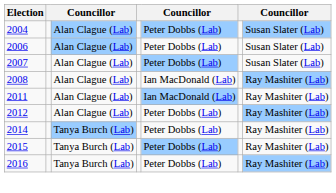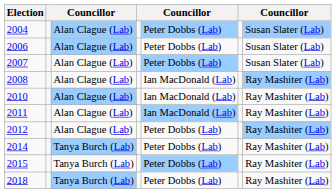+ row: (17, 96)
- row: (17, 163)
+ row: (17, 180)
